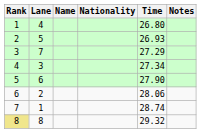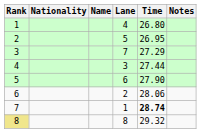columns swapped: (41, 11) <-> (107, 11)
(152, 39) 26.93 -> (152, 39) 26.95
(152, 66) 27.34 -> (152, 66) 27.44
(152, 108) normal -> (152, 108) bold
